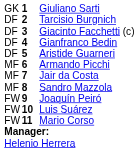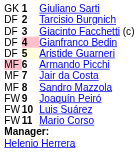(25, 42) no background -> (25, 42) pink background
(25, 53) no background -> (25, 53) lightyellow background
(12, 65) no background -> (12, 65) pink background
